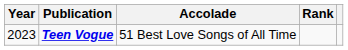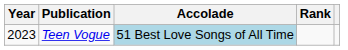(78, 34) bold -> (76, 34) normal
(208, 34) no background -> (205, 34) lightblue background
